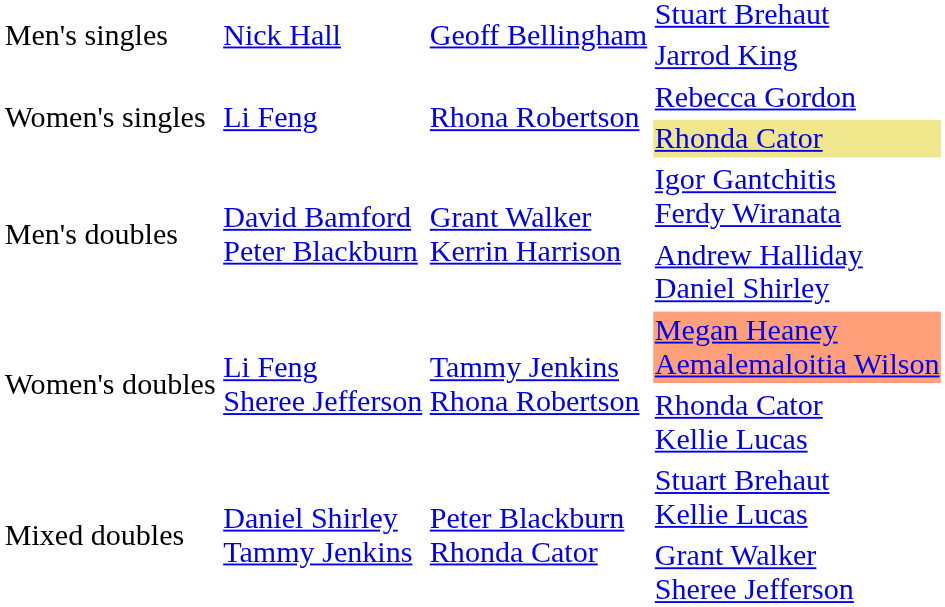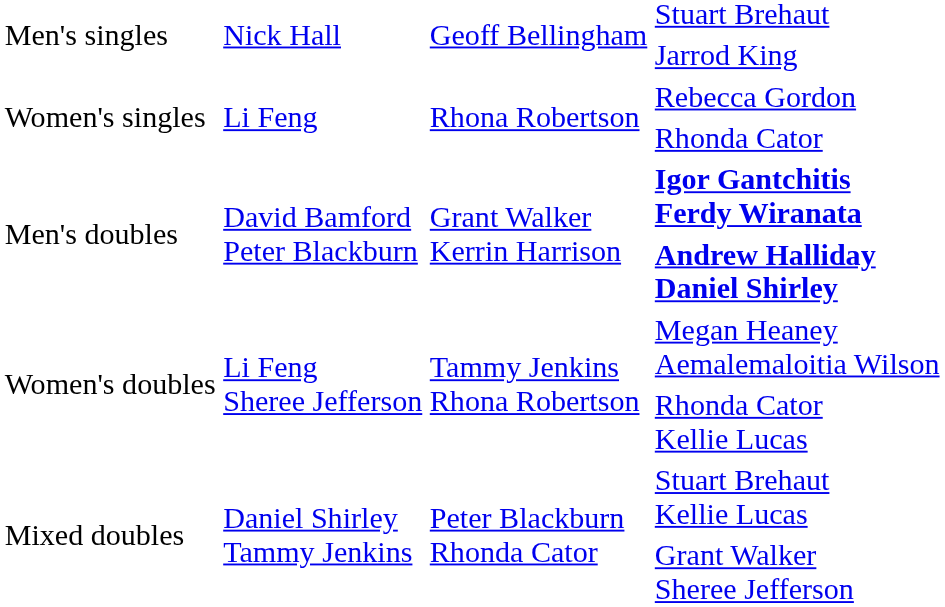(739, 138) khaki background -> (739, 138) no background
(748, 196) normal -> (758, 196) bold
(759, 271) normal -> (765, 271) bold
(797, 346) lightsalmon background -> (797, 346) no background
